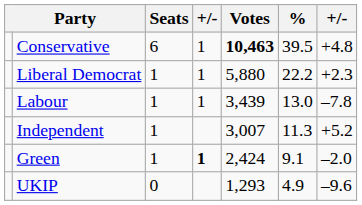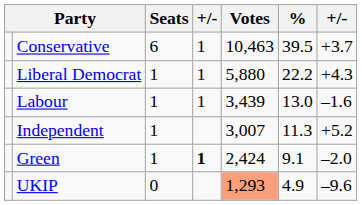(250, 46) bold -> (250, 46) normal
(337, 46) +4.8 -> (337, 46) +3.7
(337, 74) +2.3 -> (337, 74) +4.3
(336, 102) –7.8 -> (336, 102) –1.6
(245, 185) no background -> (245, 185) lightsalmon background
